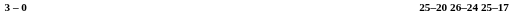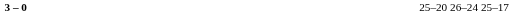(464, 7) bold -> (464, 7) normal
